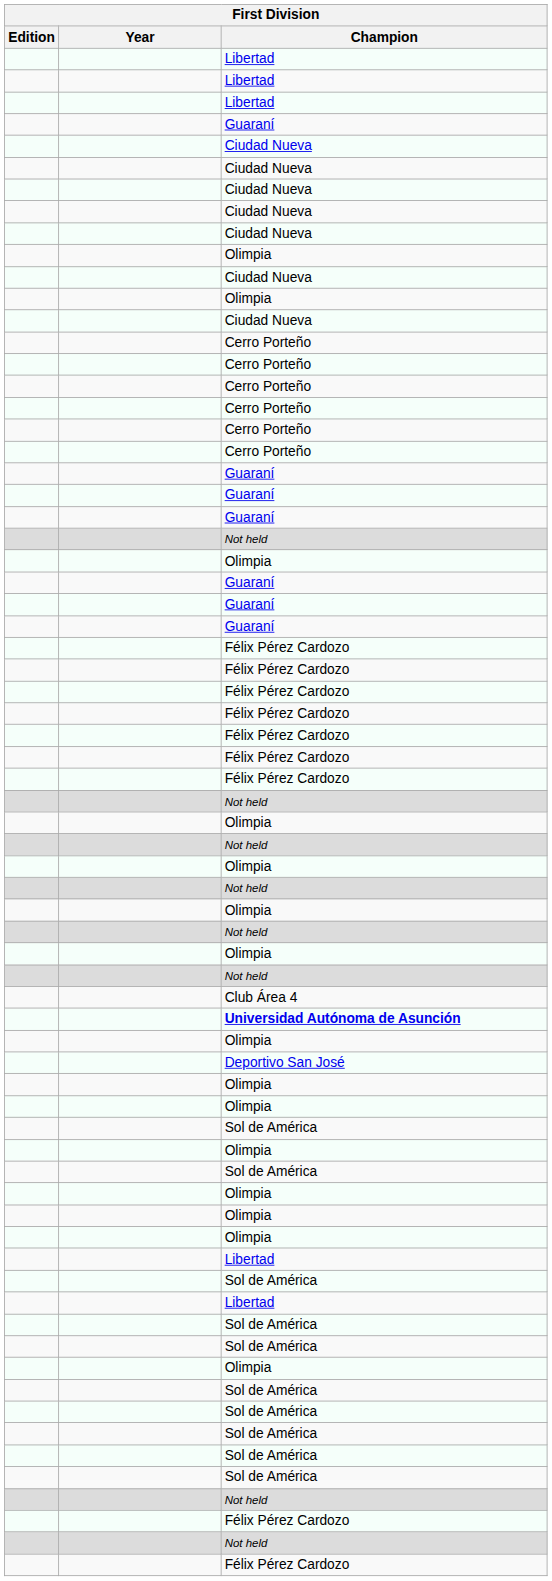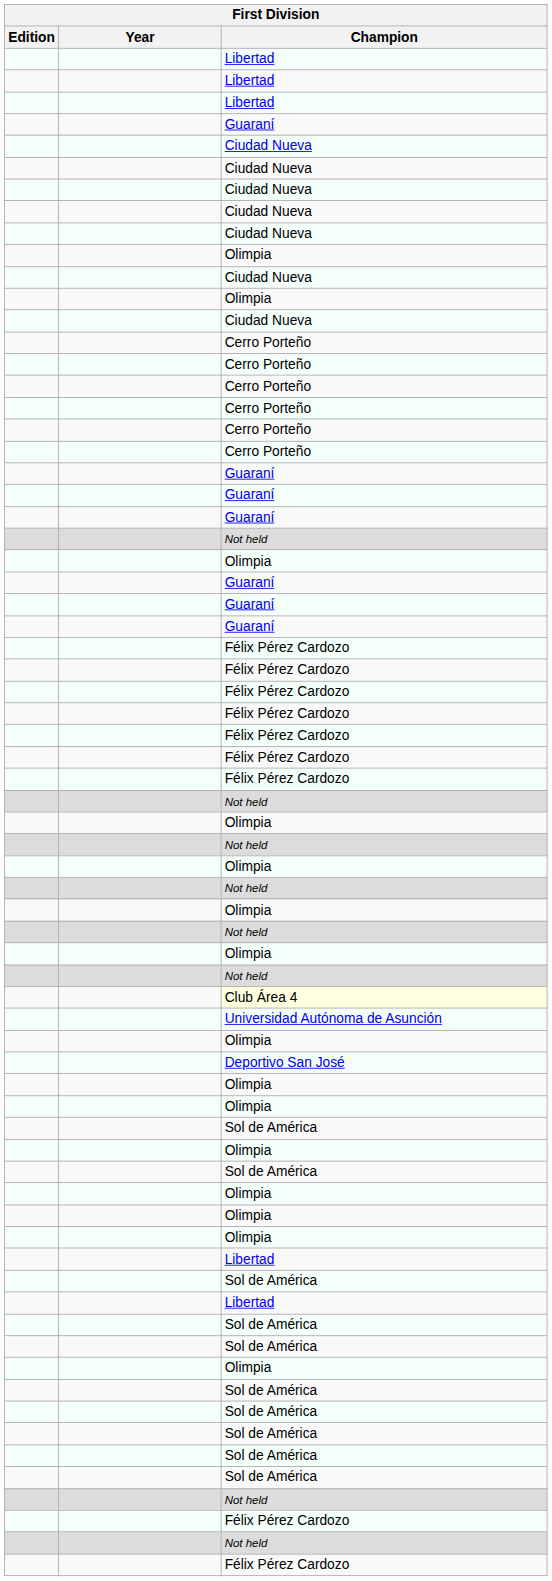(261, 997) no background -> (261, 997) lightyellow background
(343, 1019) bold -> (333, 1019) normal
